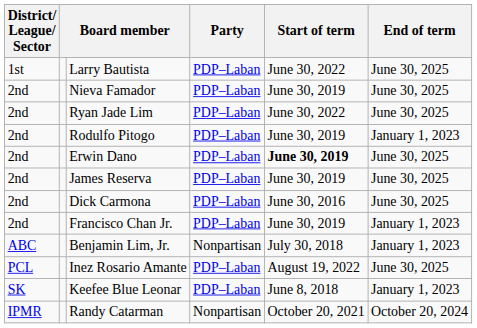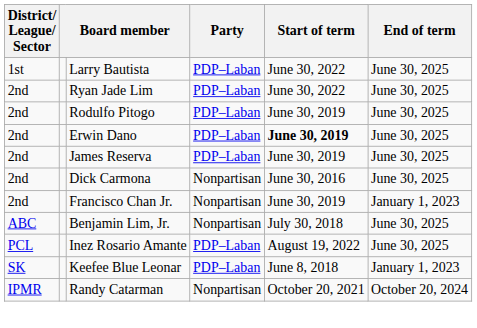- row: (112, 91)
(415, 135) January 1, 2023 -> (410, 113) June 30, 2025
(227, 201) PDP–Laban -> (227, 179) Nonpartisan
(227, 223) PDP–Laban -> (227, 201) Nonpartisan
(415, 245) January 1, 2023 -> (410, 223) June 30, 2025
